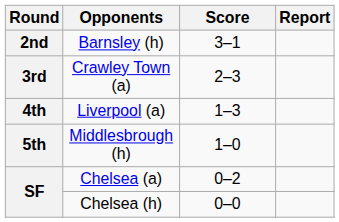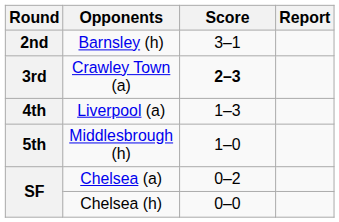(227, 77) normal -> (227, 77) bold
